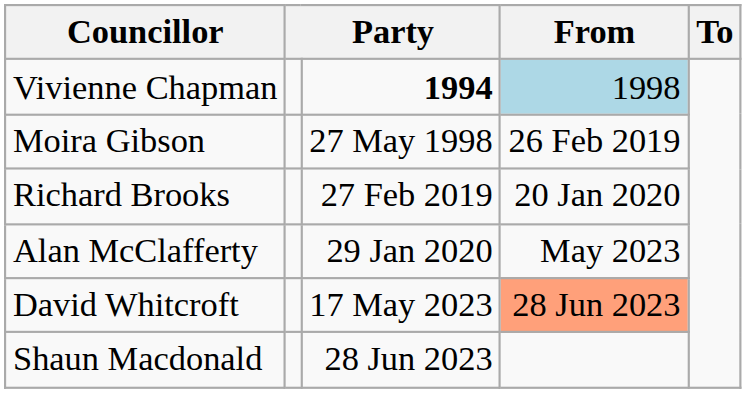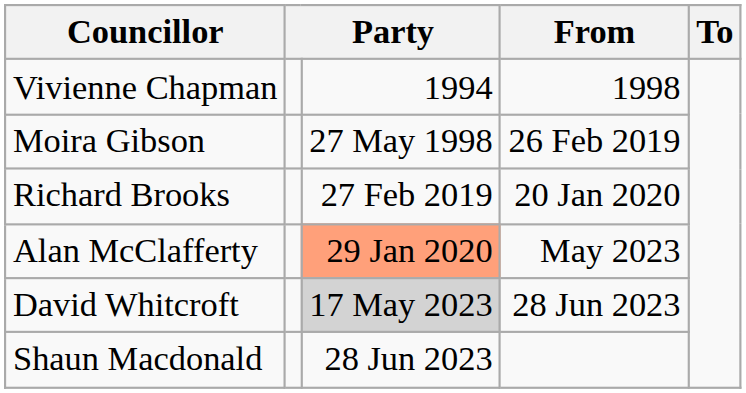(458, 86) bold -> (458, 86) normal
(646, 86) lightblue background -> (646, 86) no background
(410, 250) no background -> (410, 250) lightsalmon background
(401, 304) no background -> (401, 304) lightgrey background
(596, 304) lightsalmon background -> (596, 304) no background
